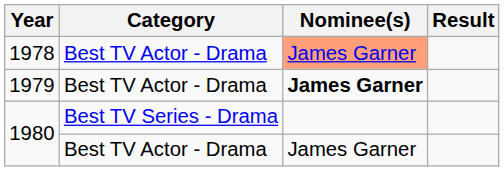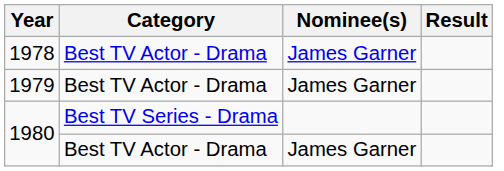(352, 52) lightsalmon background -> (352, 52) no background
(355, 85) bold -> (352, 85) normal
